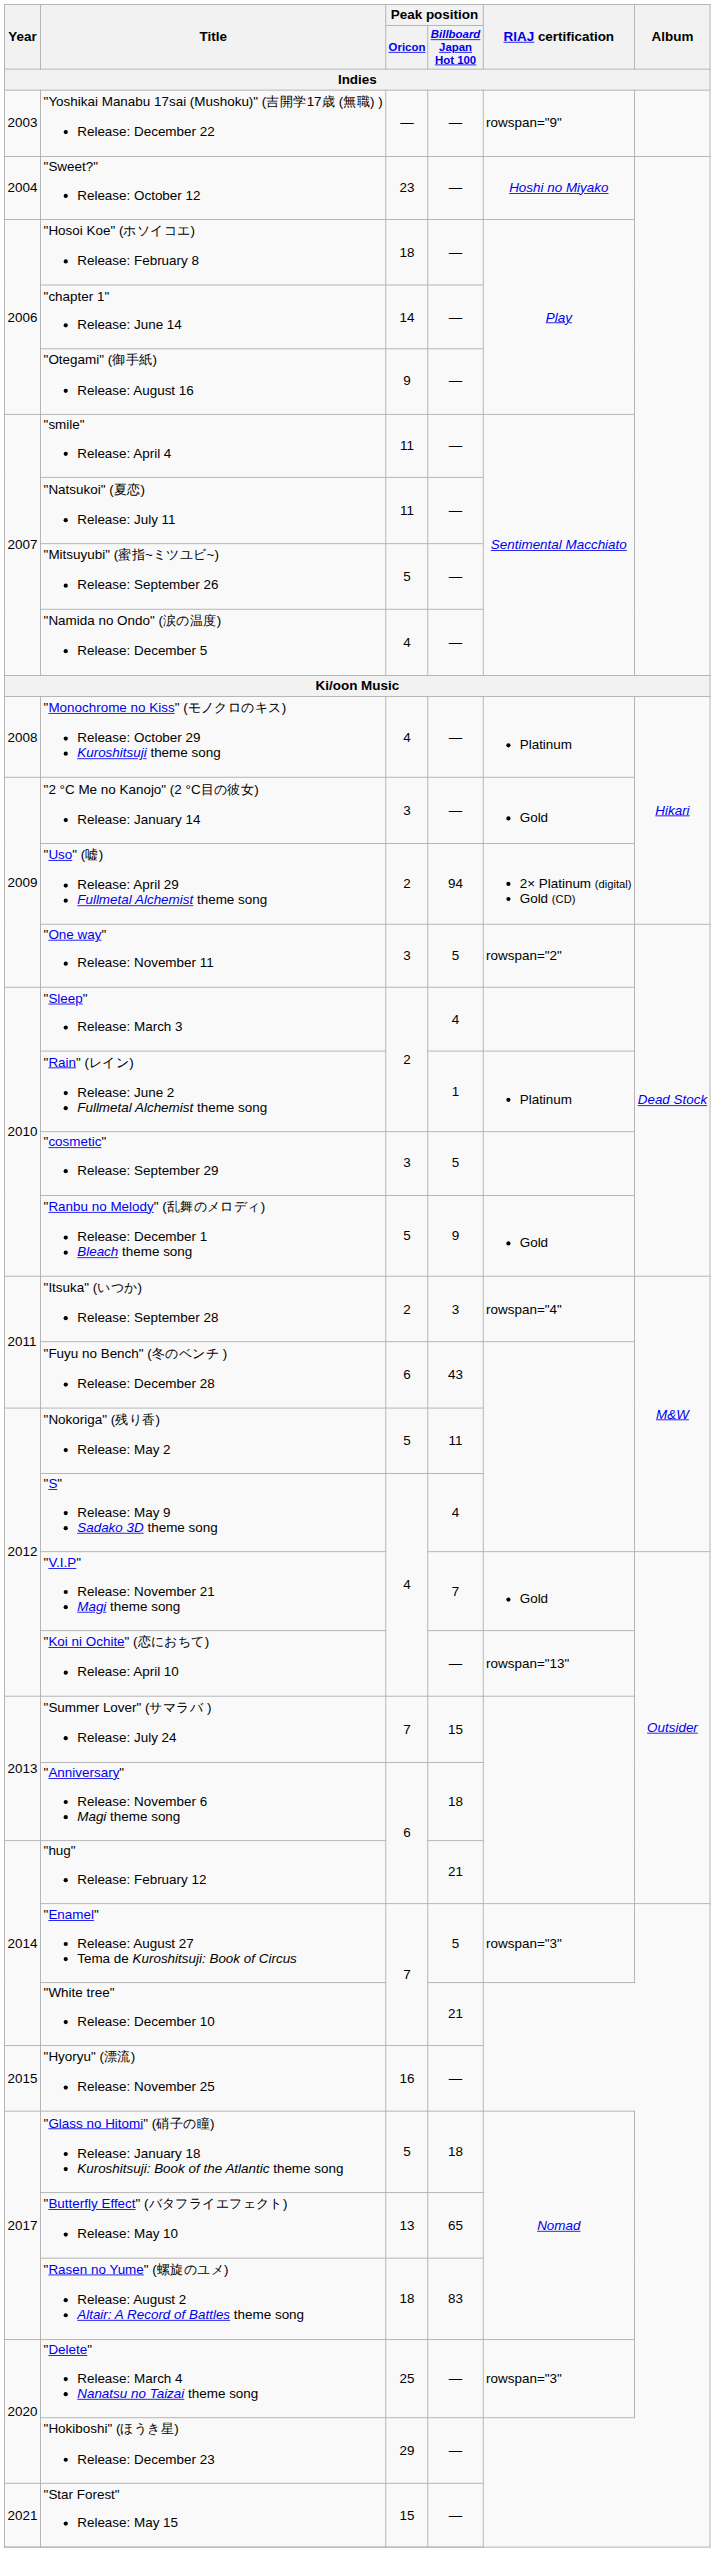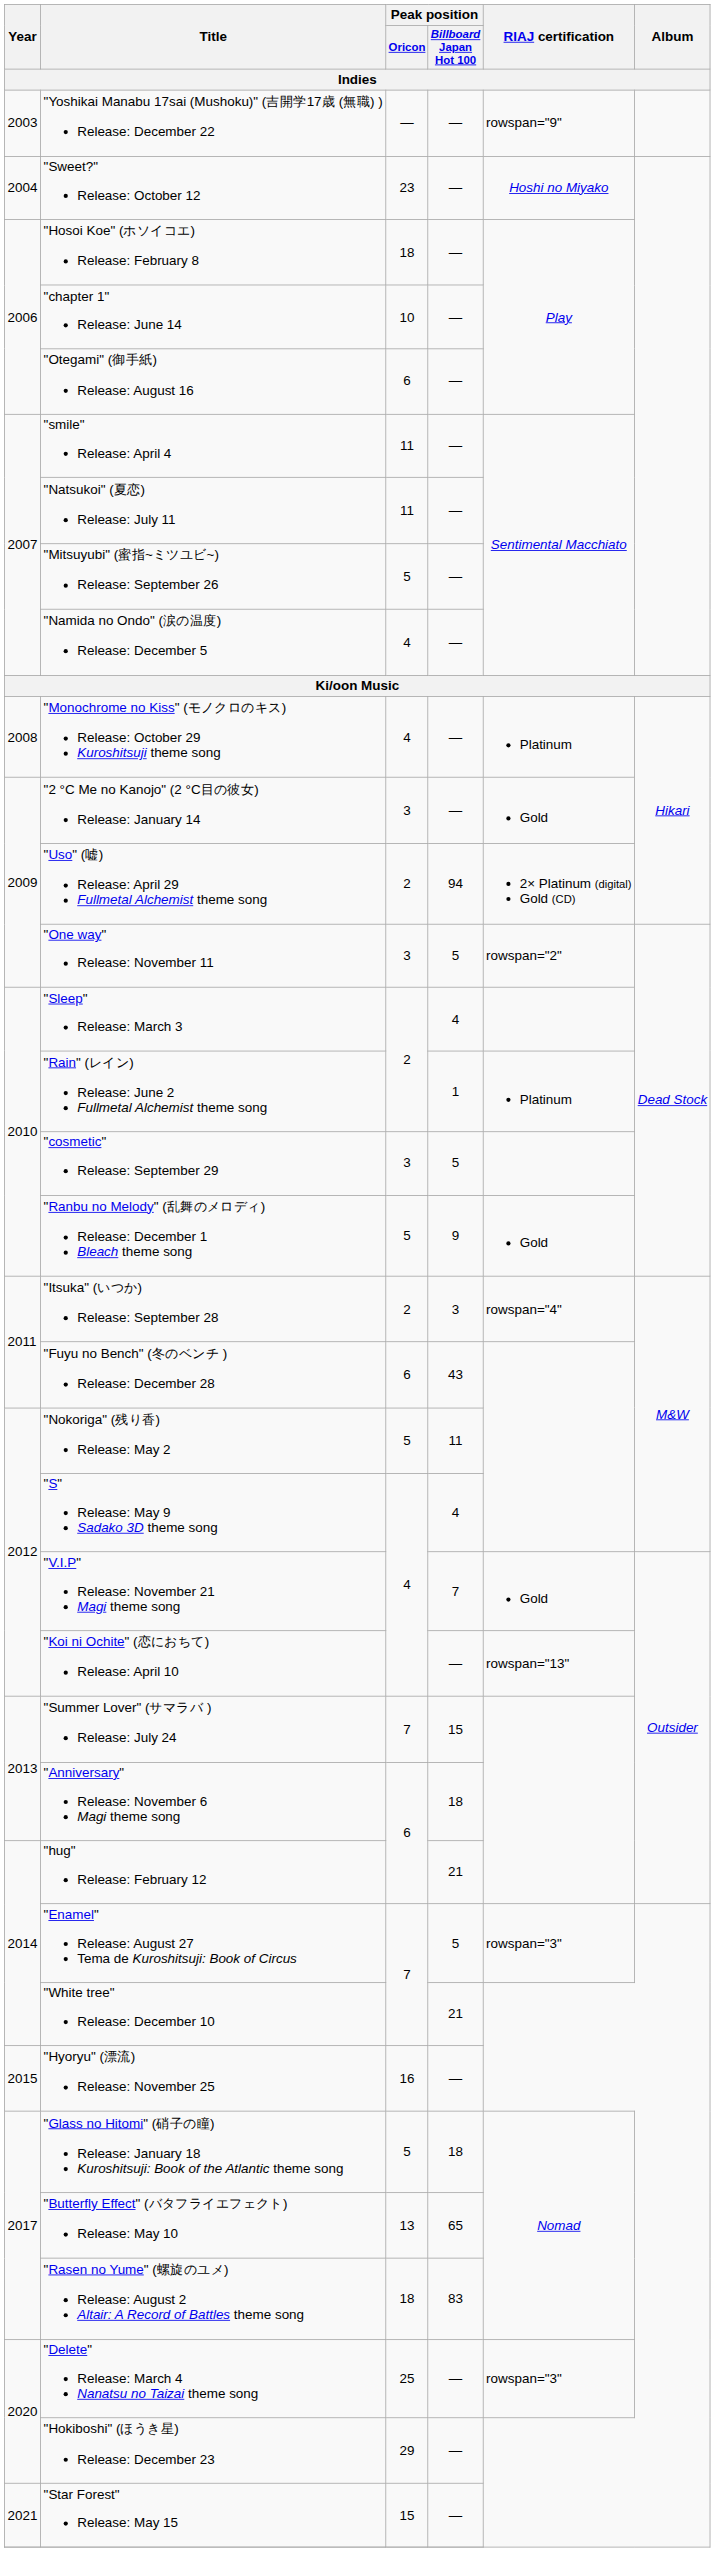(407, 316) 14 -> (407, 316) 10
(407, 381) 9 -> (407, 381) 6
